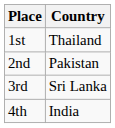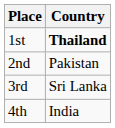(75, 39) normal -> (78, 39) bold
